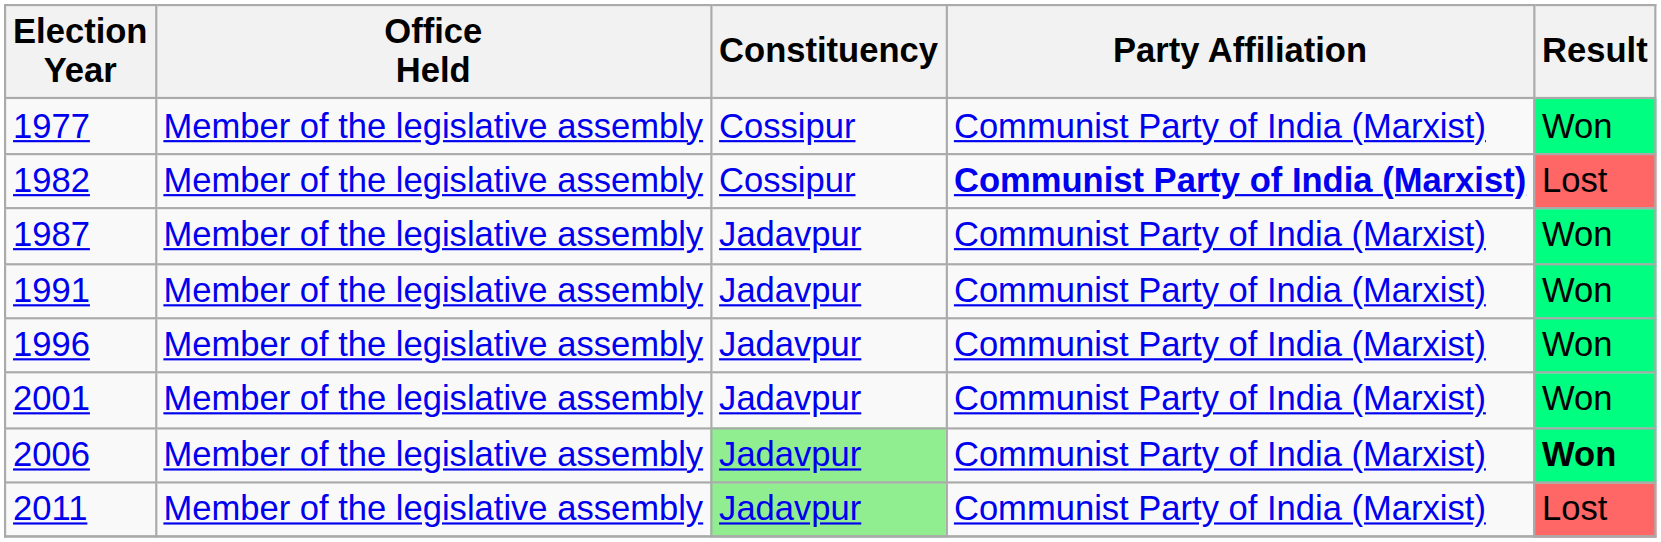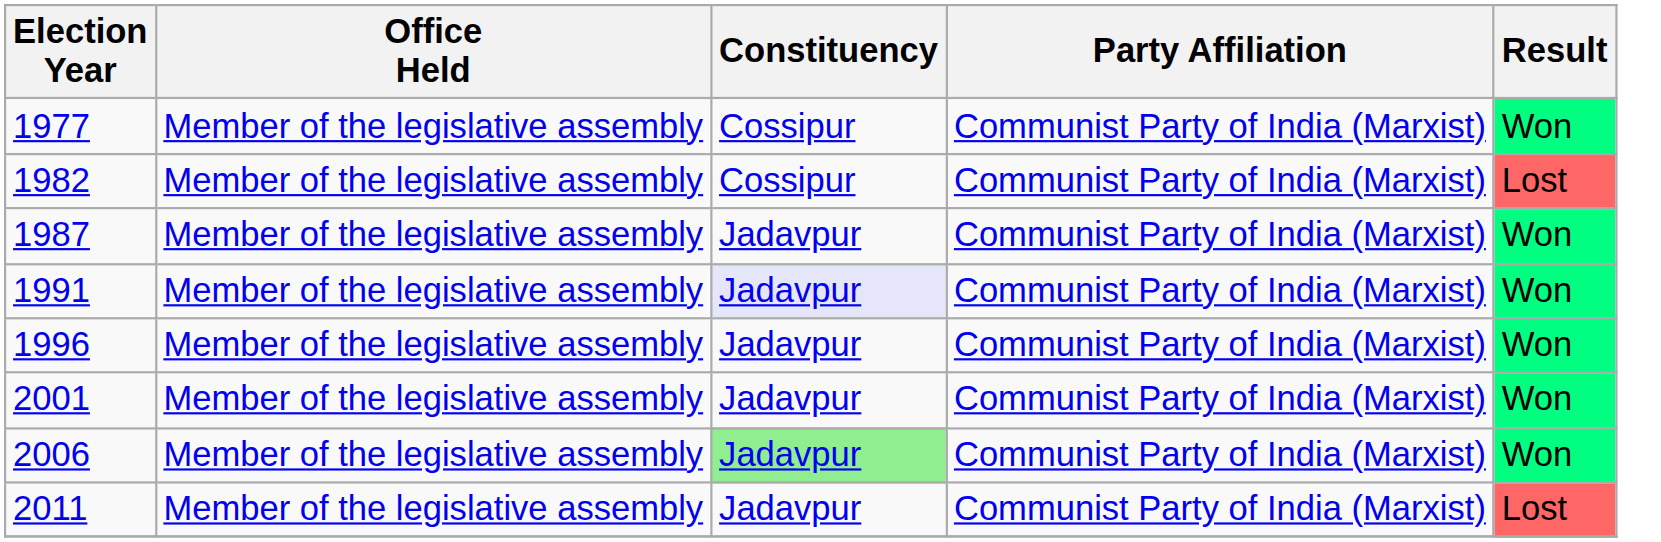(1240, 180) bold -> (1220, 180) normal
(790, 290) no background -> (790, 290) lavender background
(1579, 454) bold -> (1537, 454) normal
(790, 509) lightgreen background -> (790, 509) no background
